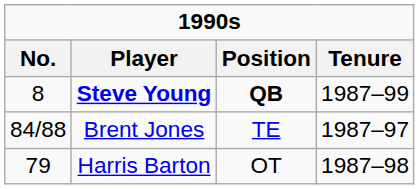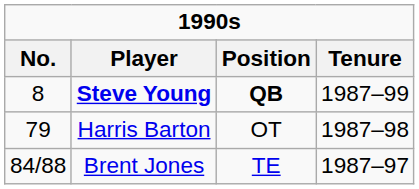rows swapped: (144, 165) <-> (144, 129)
